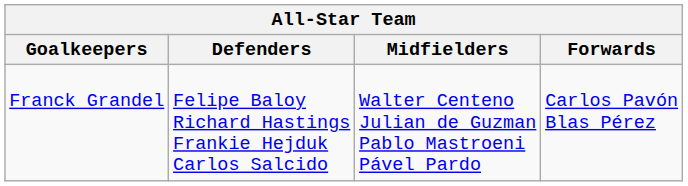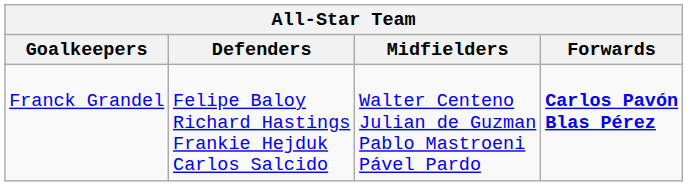(612, 112) normal -> (612, 112) bold
